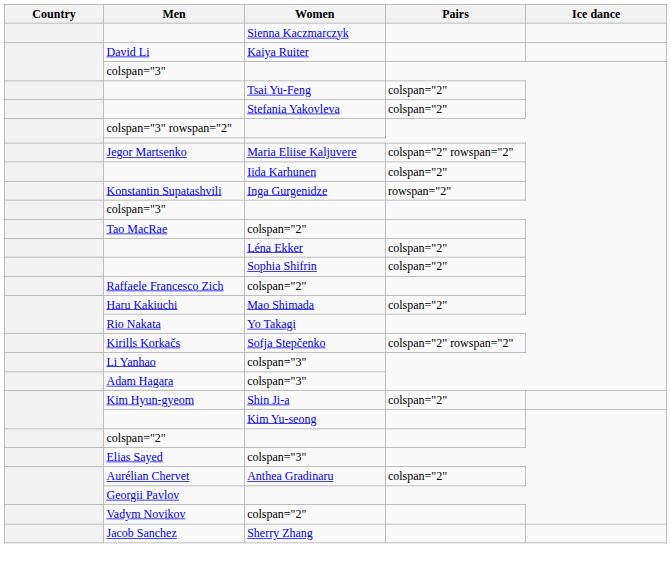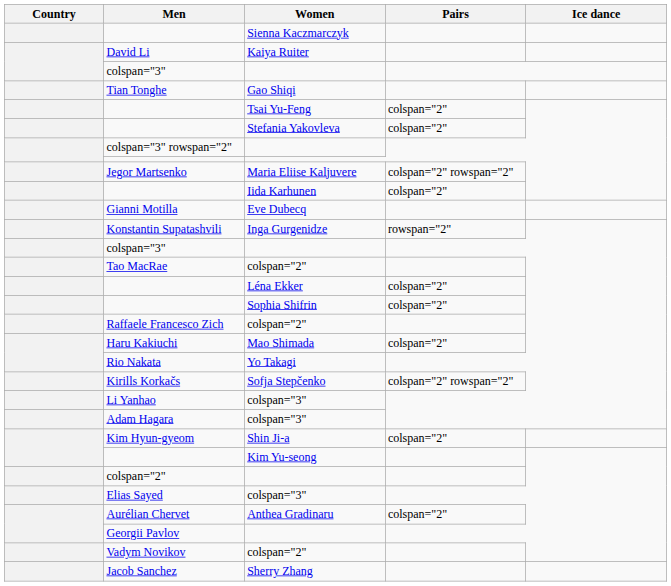+ row: (137, 90)
+ row: (142, 209)
